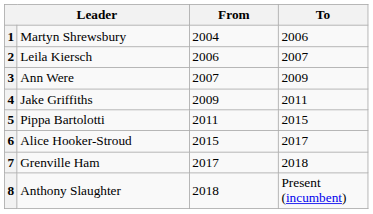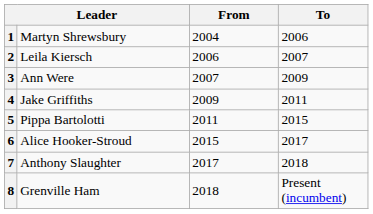(60, 162) Grenville Ham -> (71, 162) Anthony Slaughter
(71, 190) Anthony Slaughter -> (60, 190) Grenville Ham
